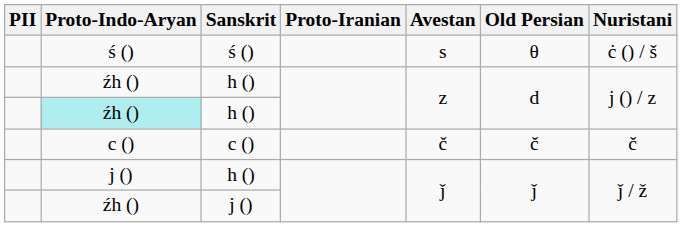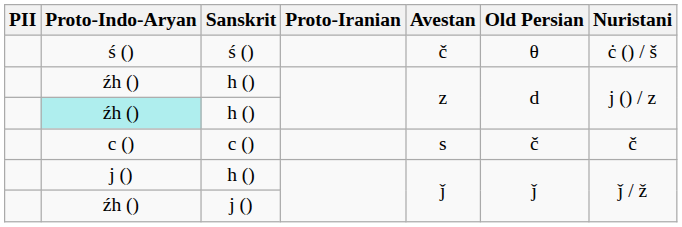(443, 50) s -> (443, 50) č
(443, 143) č -> (443, 143) s
